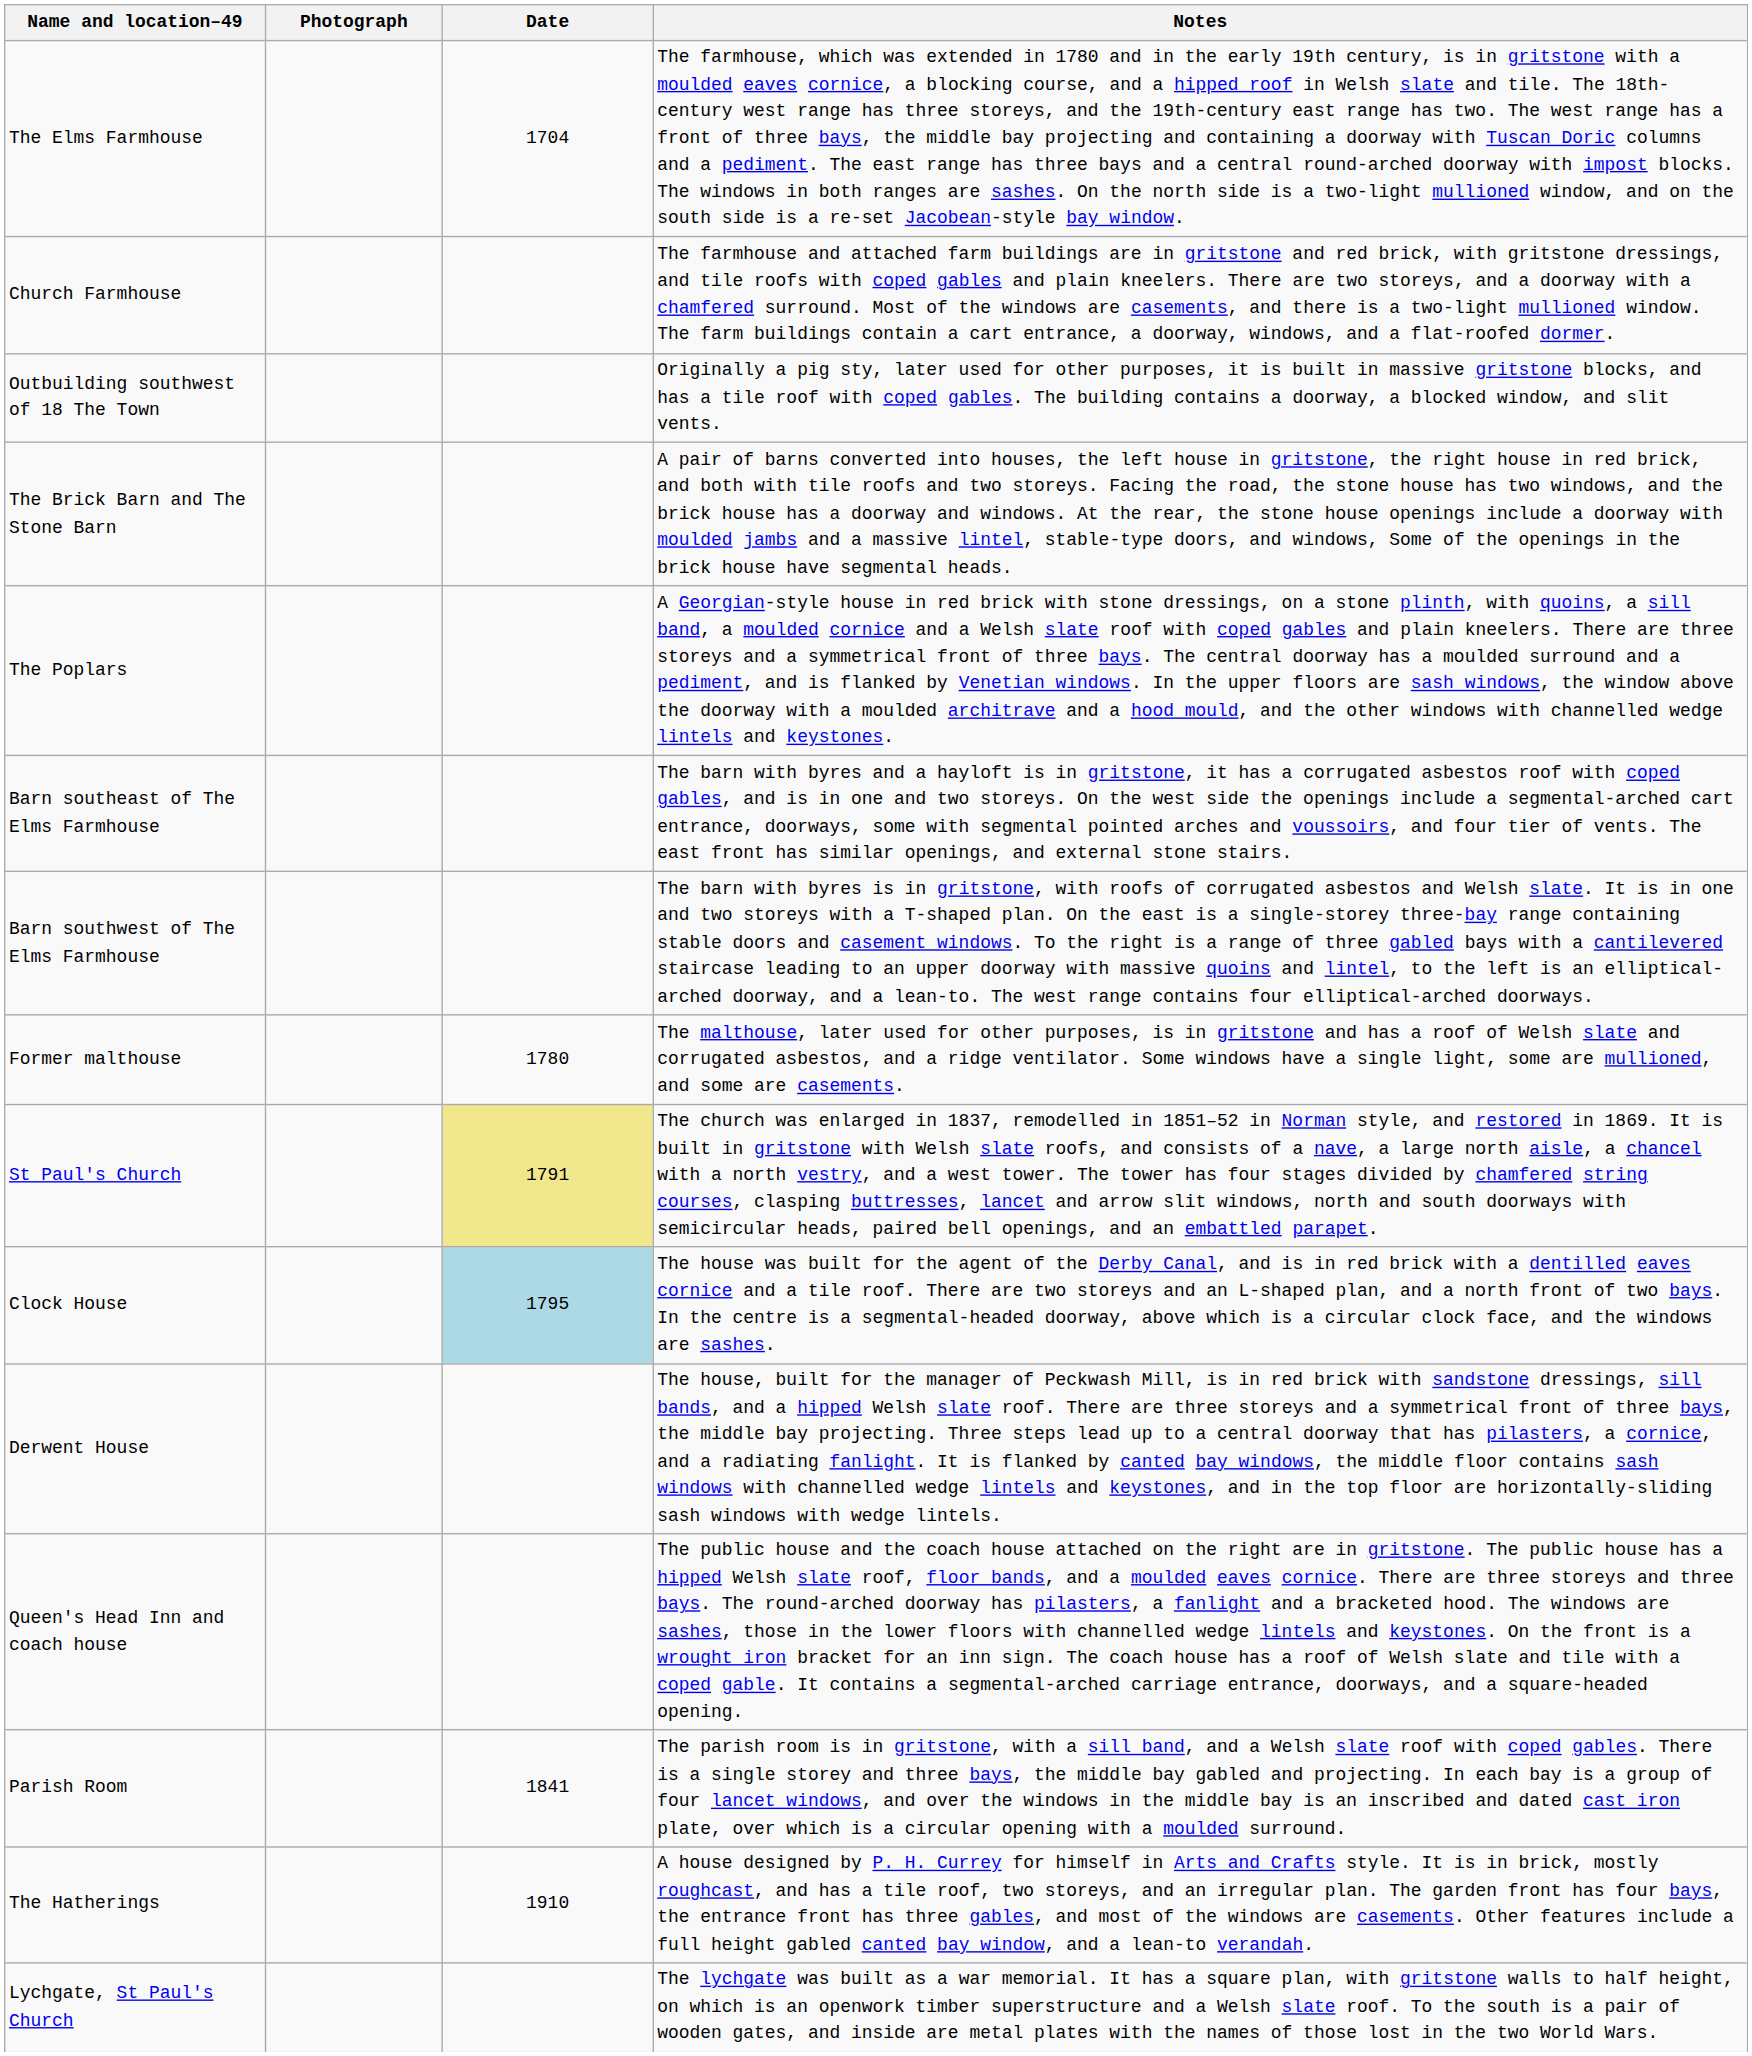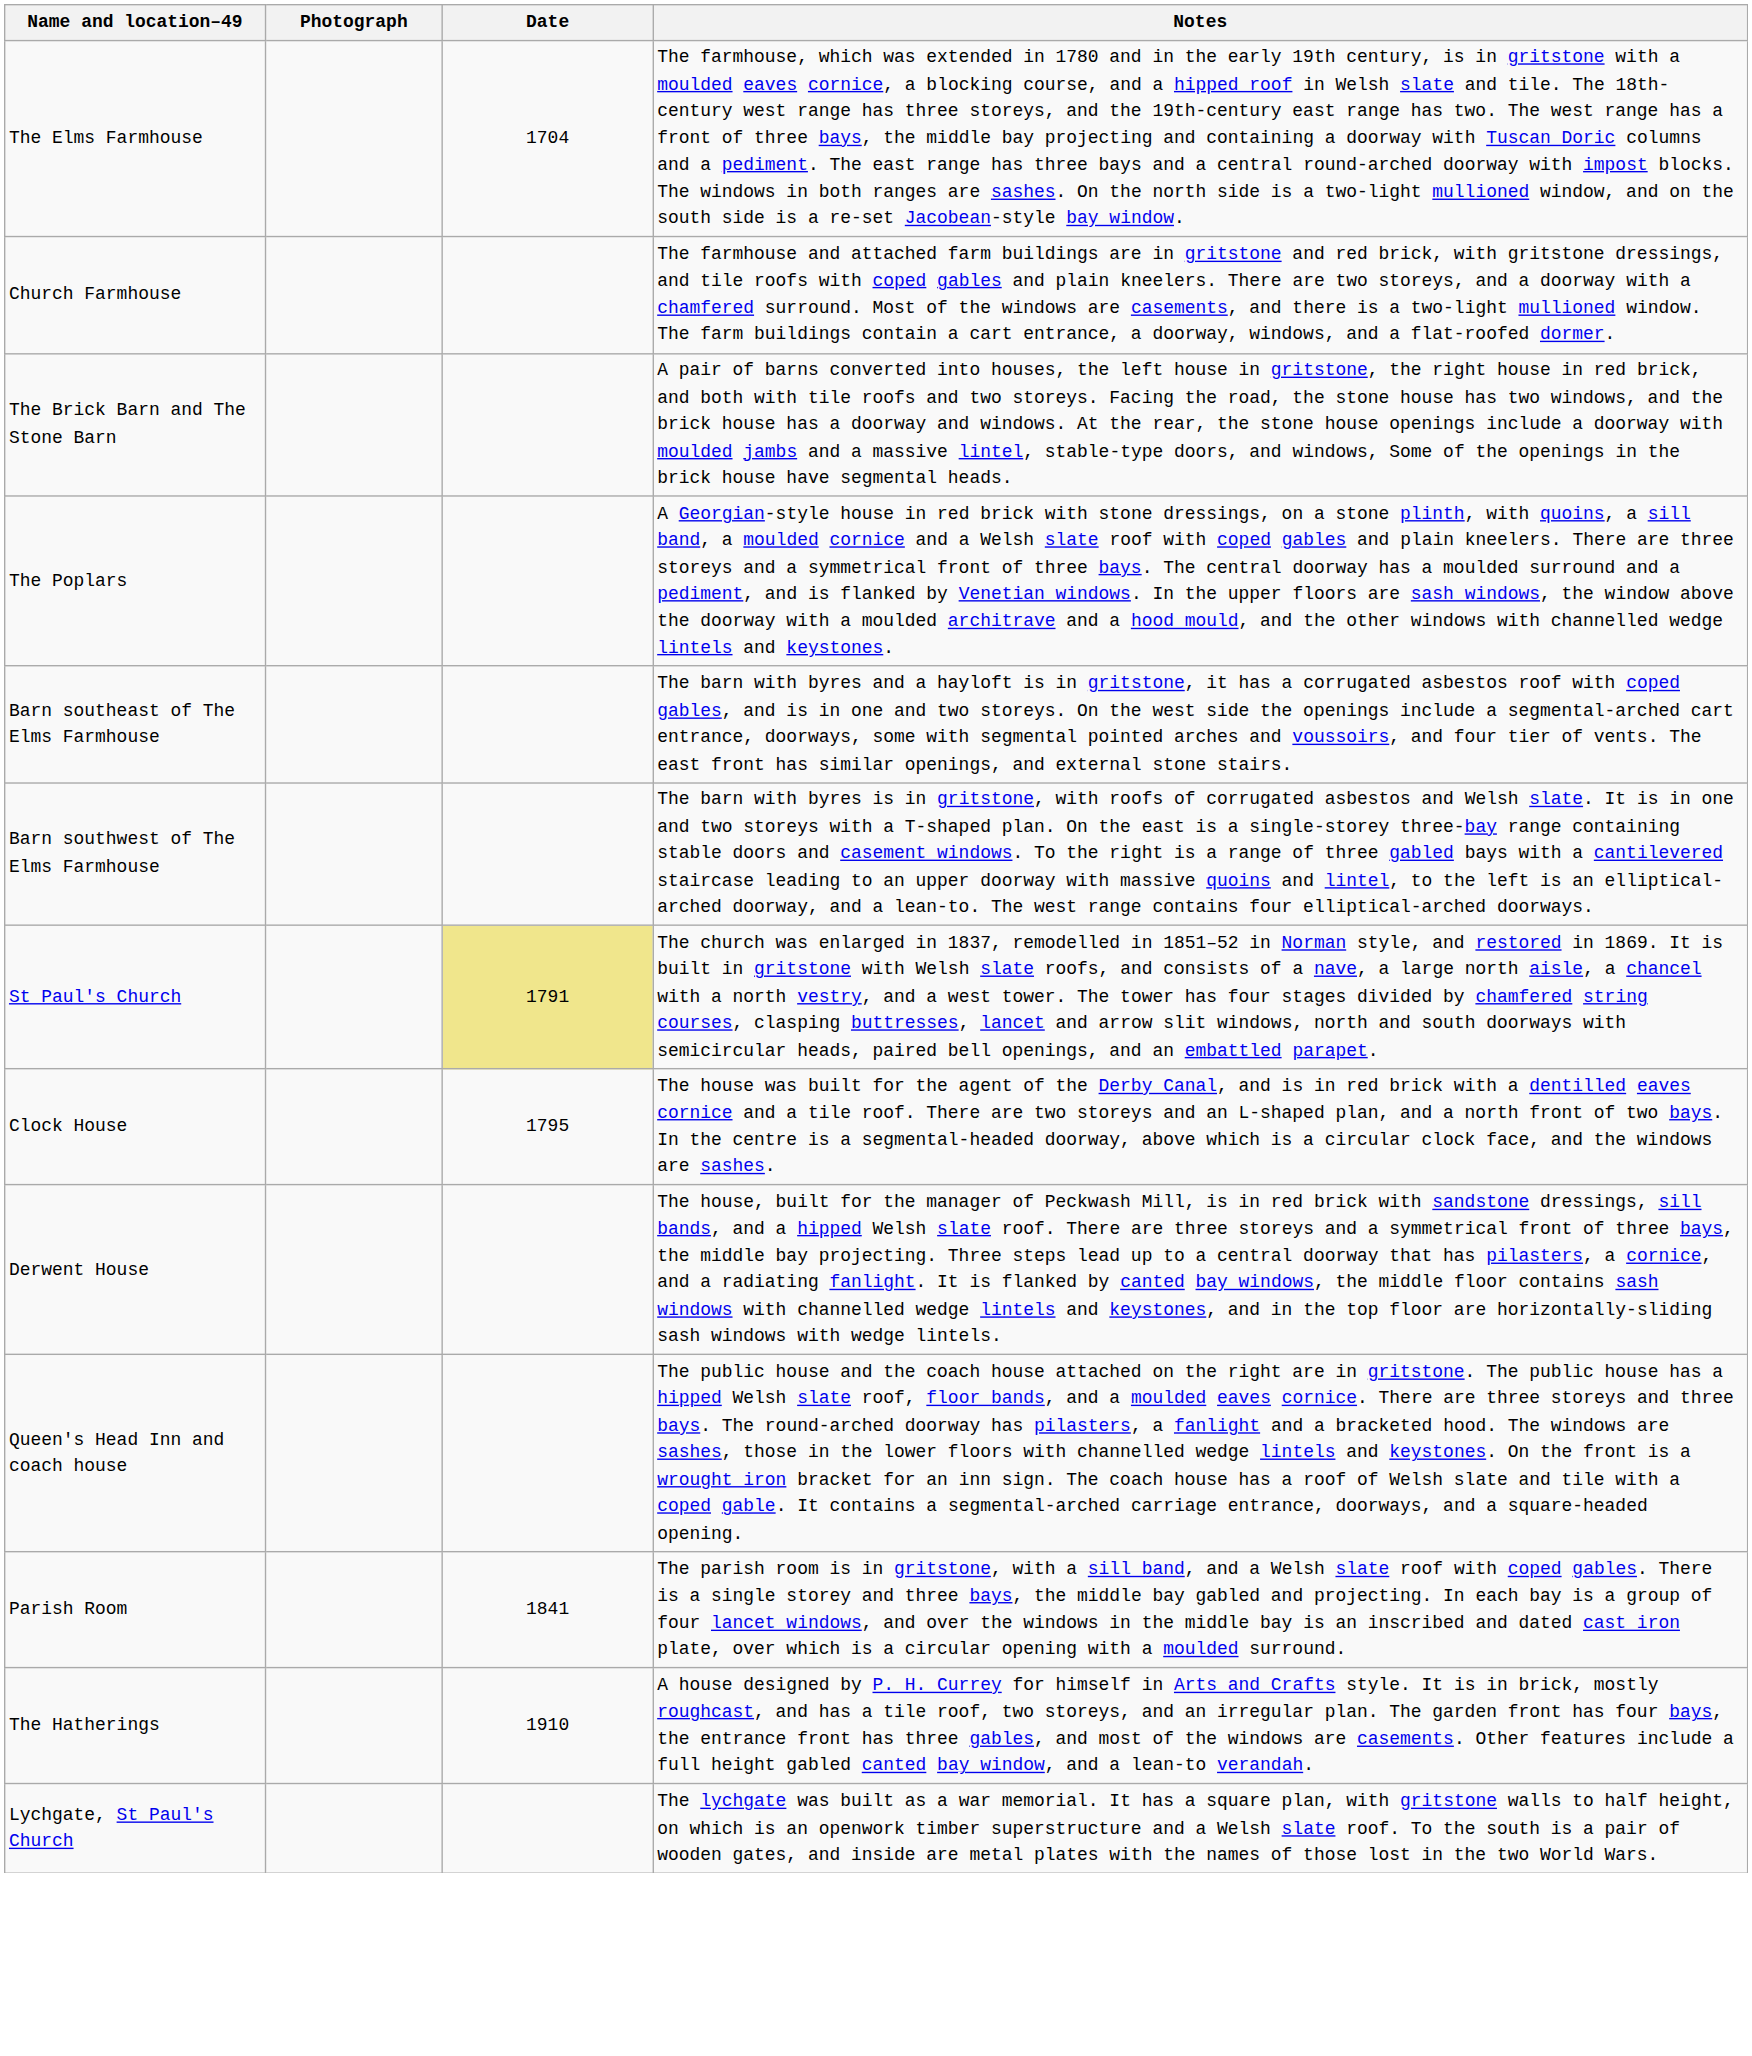- row: (122, 398)
- row: (95, 1059)
(548, 1305) lightblue background -> (548, 1126) no background
